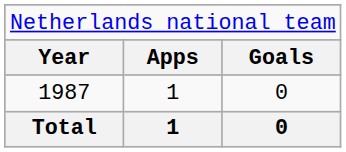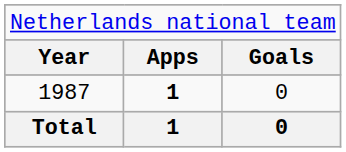(173, 93) normal -> (173, 93) bold
